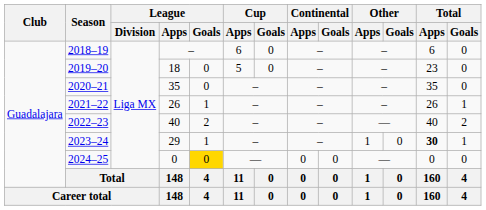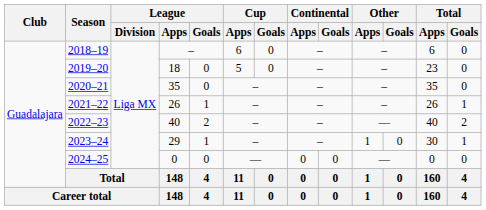(432, 141) bold -> (432, 141) normal
(206, 159) gold background -> (206, 159) no background
